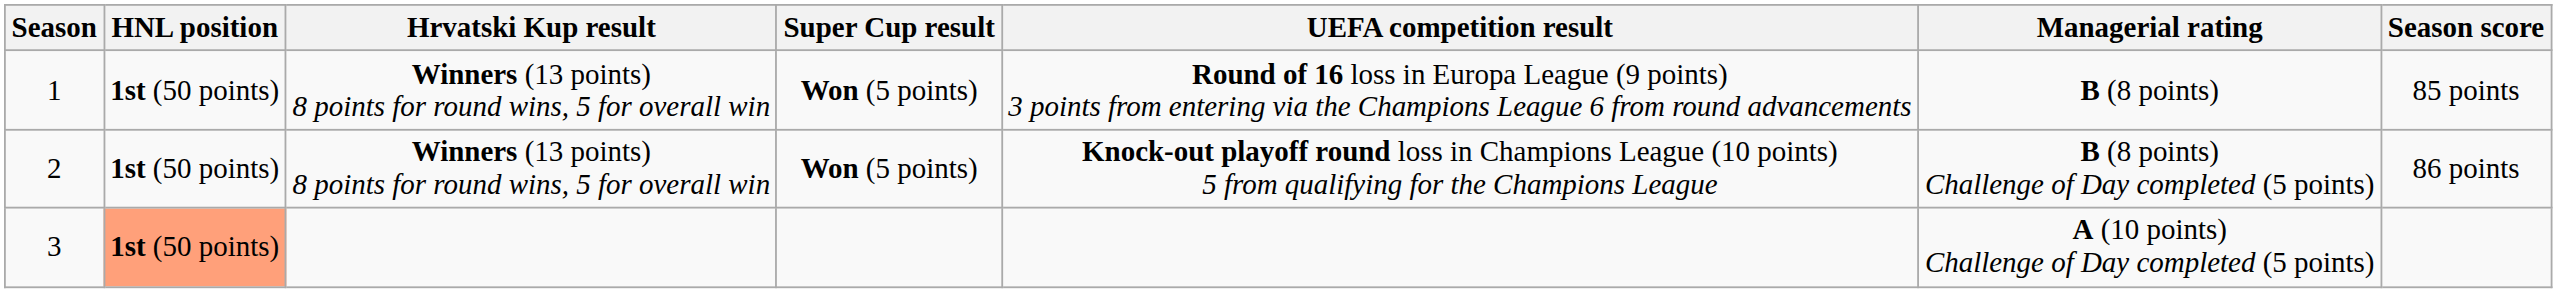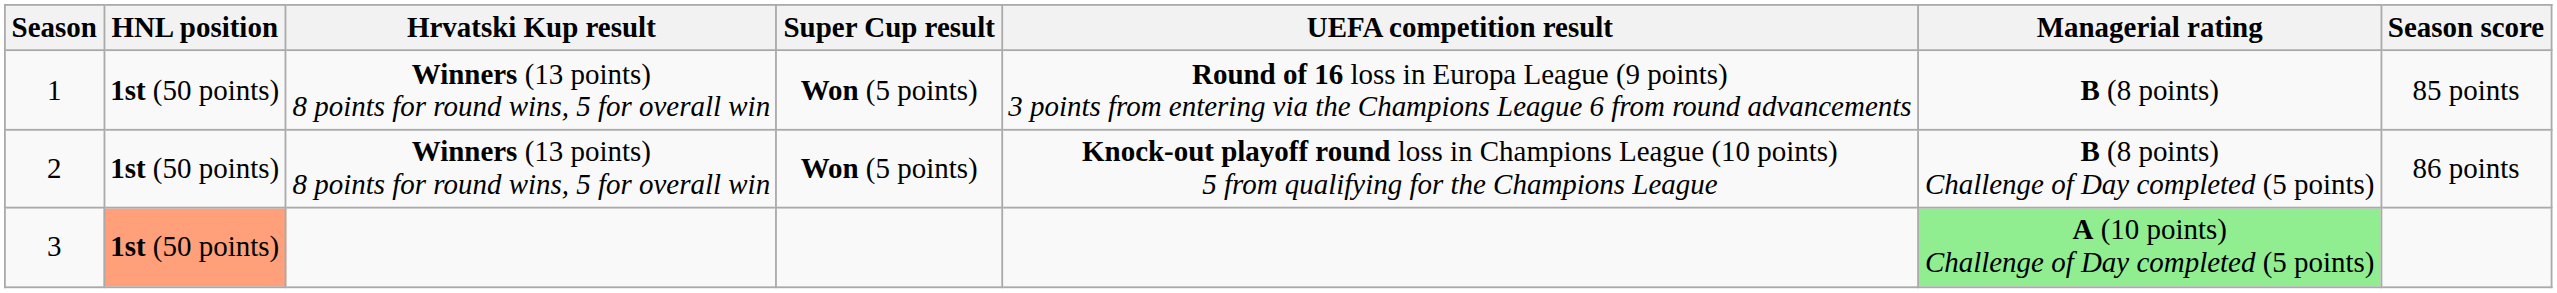(2150, 246) no background -> (2150, 246) lightgreen background
